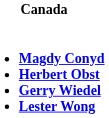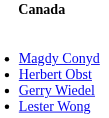(44, 83) bold -> (42, 83) normal
